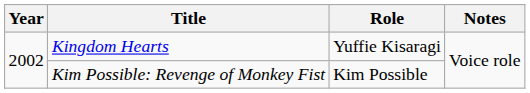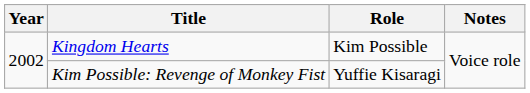(387, 46) Yuffie Kisaragi -> (380, 46) Kim Possible
(380, 74) Kim Possible -> (387, 74) Yuffie Kisaragi
